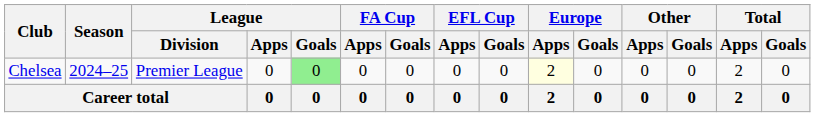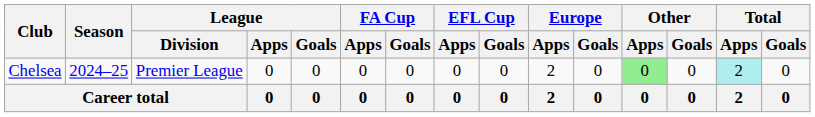(316, 71) lightgreen background -> (316, 71) no background
(551, 71) lightyellow background -> (551, 71) no background
(645, 71) no background -> (645, 71) lightgreen background
(739, 71) no background -> (739, 71) paleturquoise background
